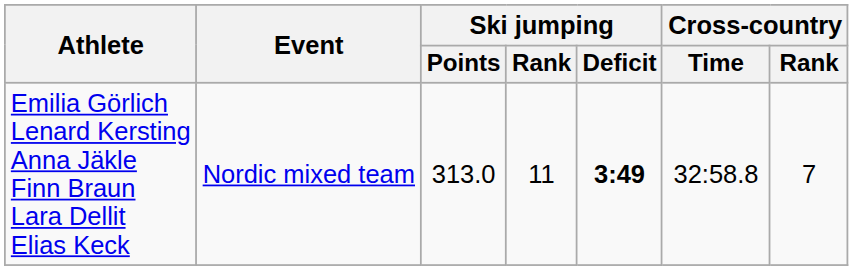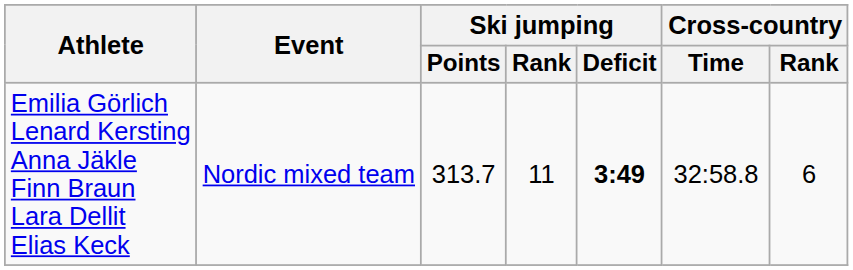(464, 174) 313.0 -> (464, 174) 313.7
(809, 174) 7 -> (809, 174) 6
